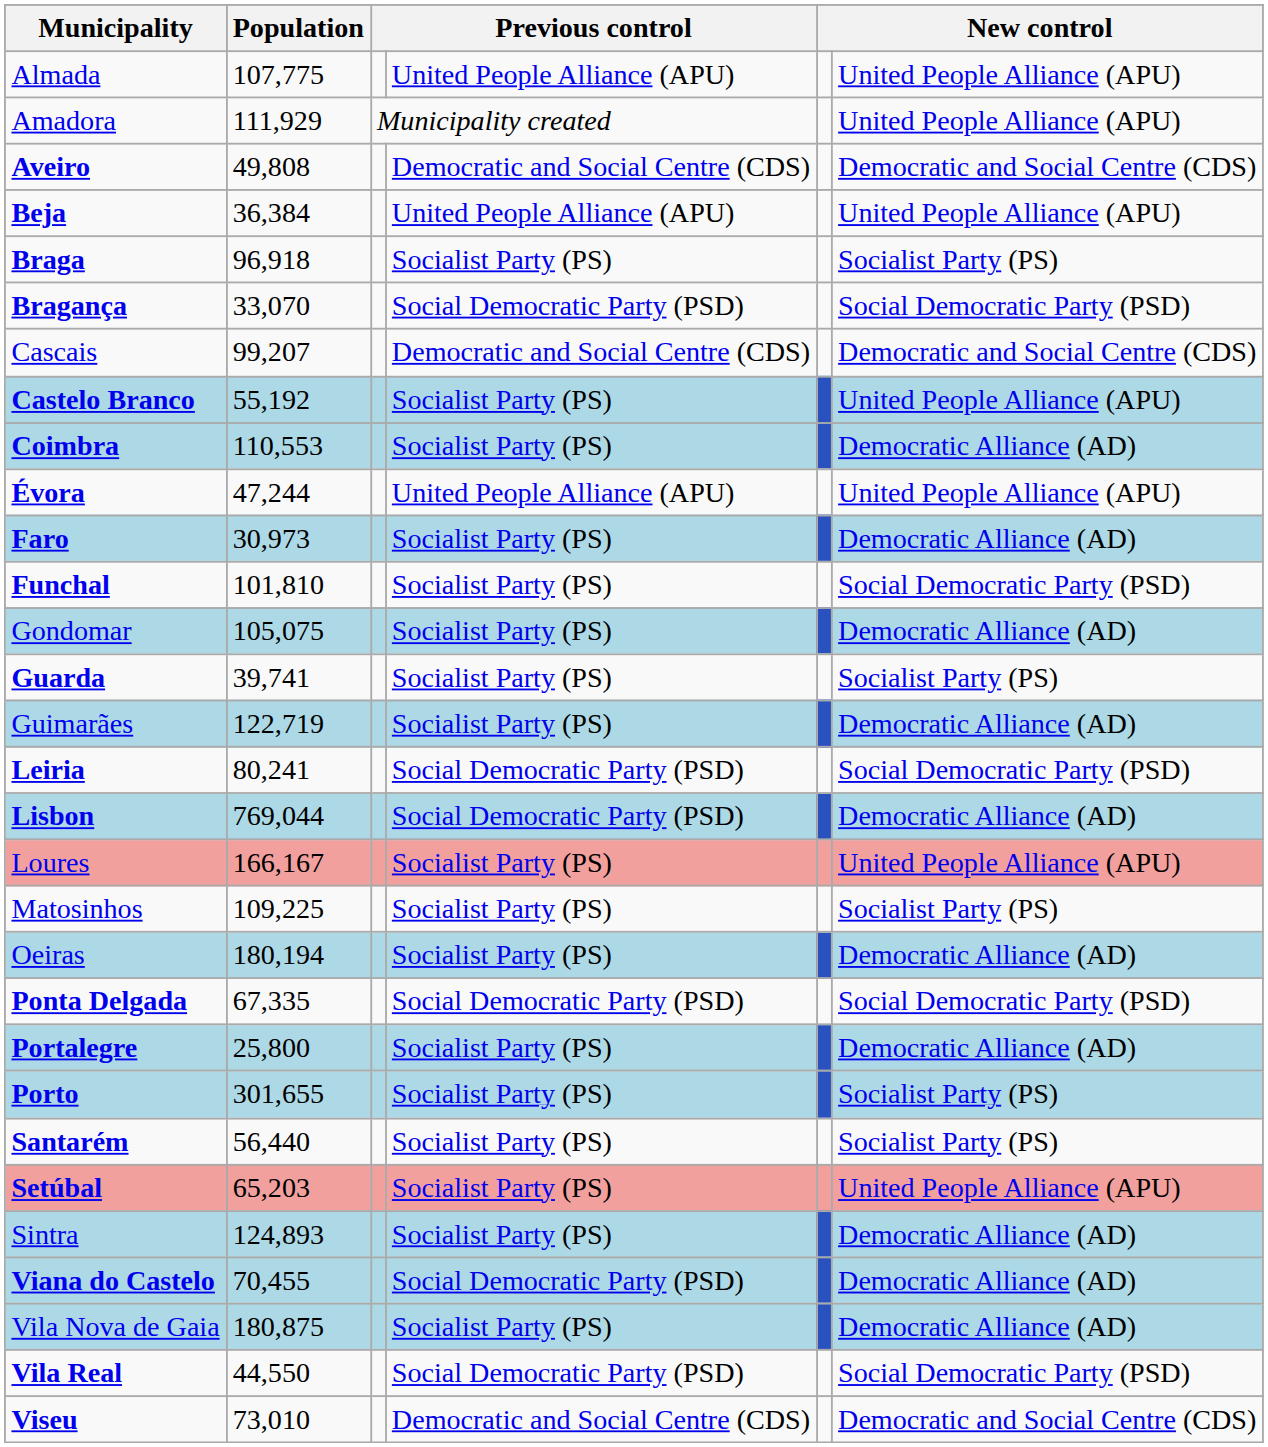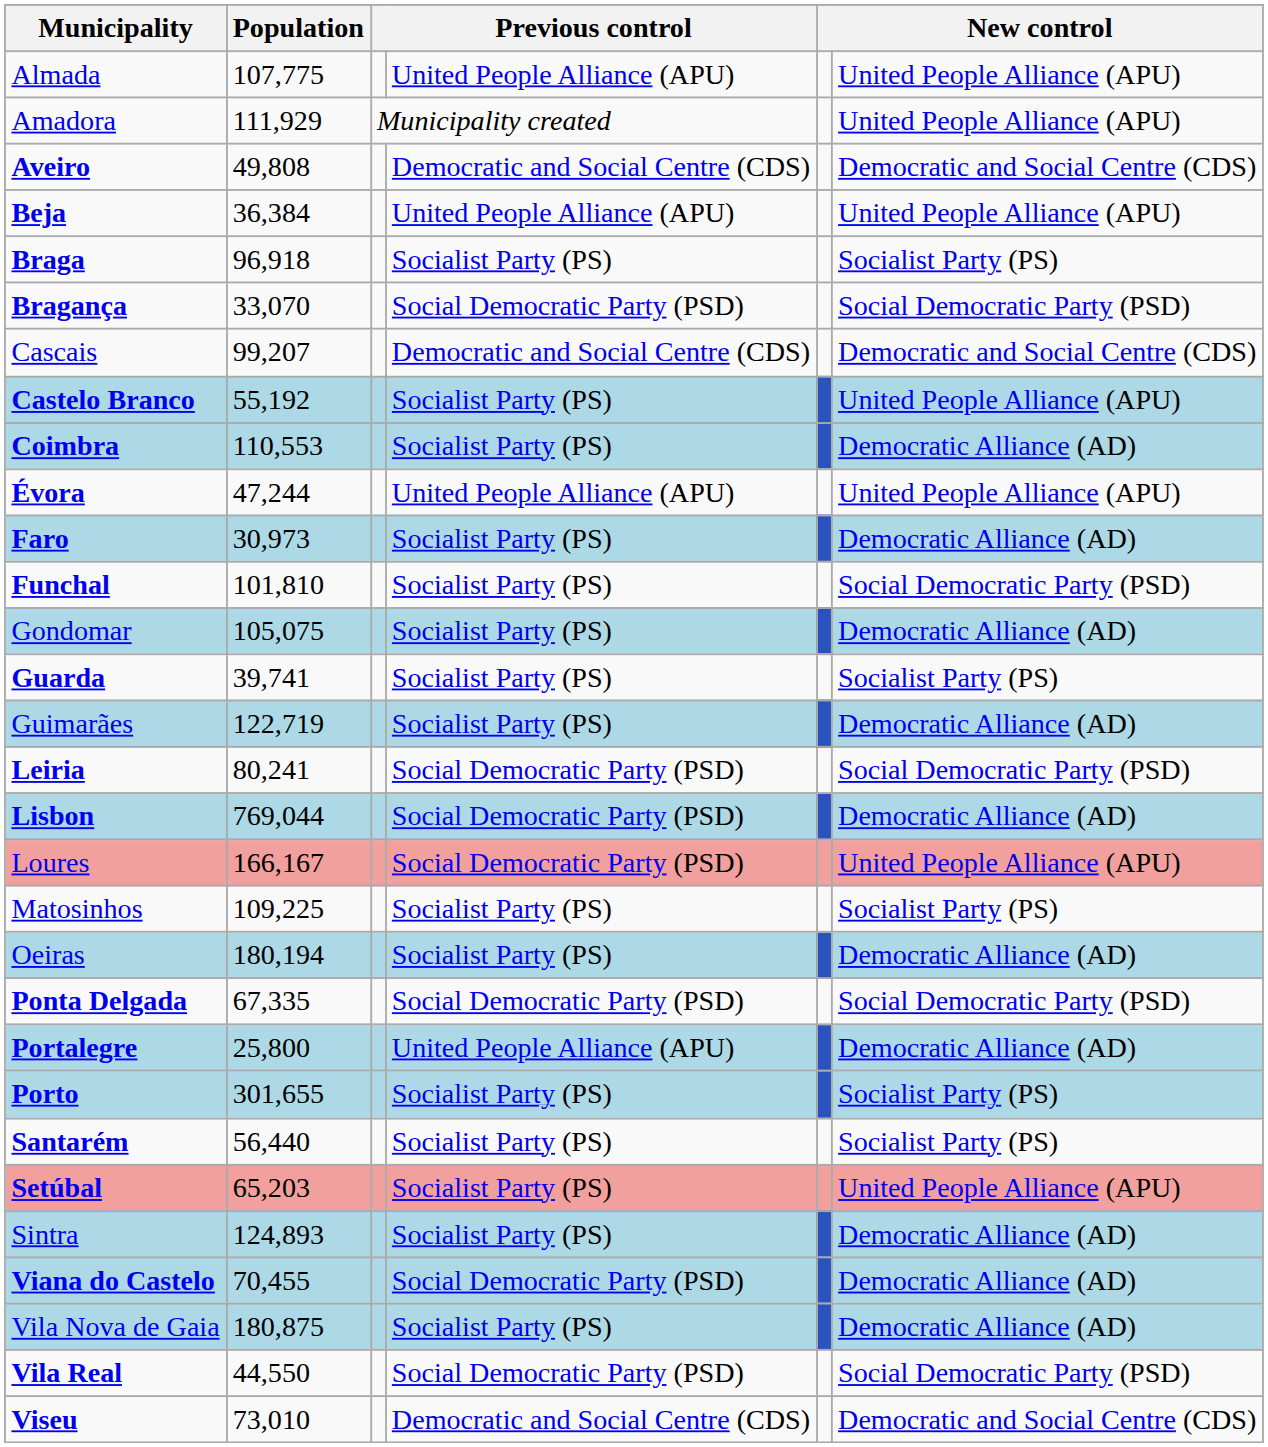(502, 862) Socialist Party (PS) -> (568, 862) Social Democratic Party (PSD)
(502, 1047) Socialist Party (PS) -> (563, 1047) United People Alliance (APU)
